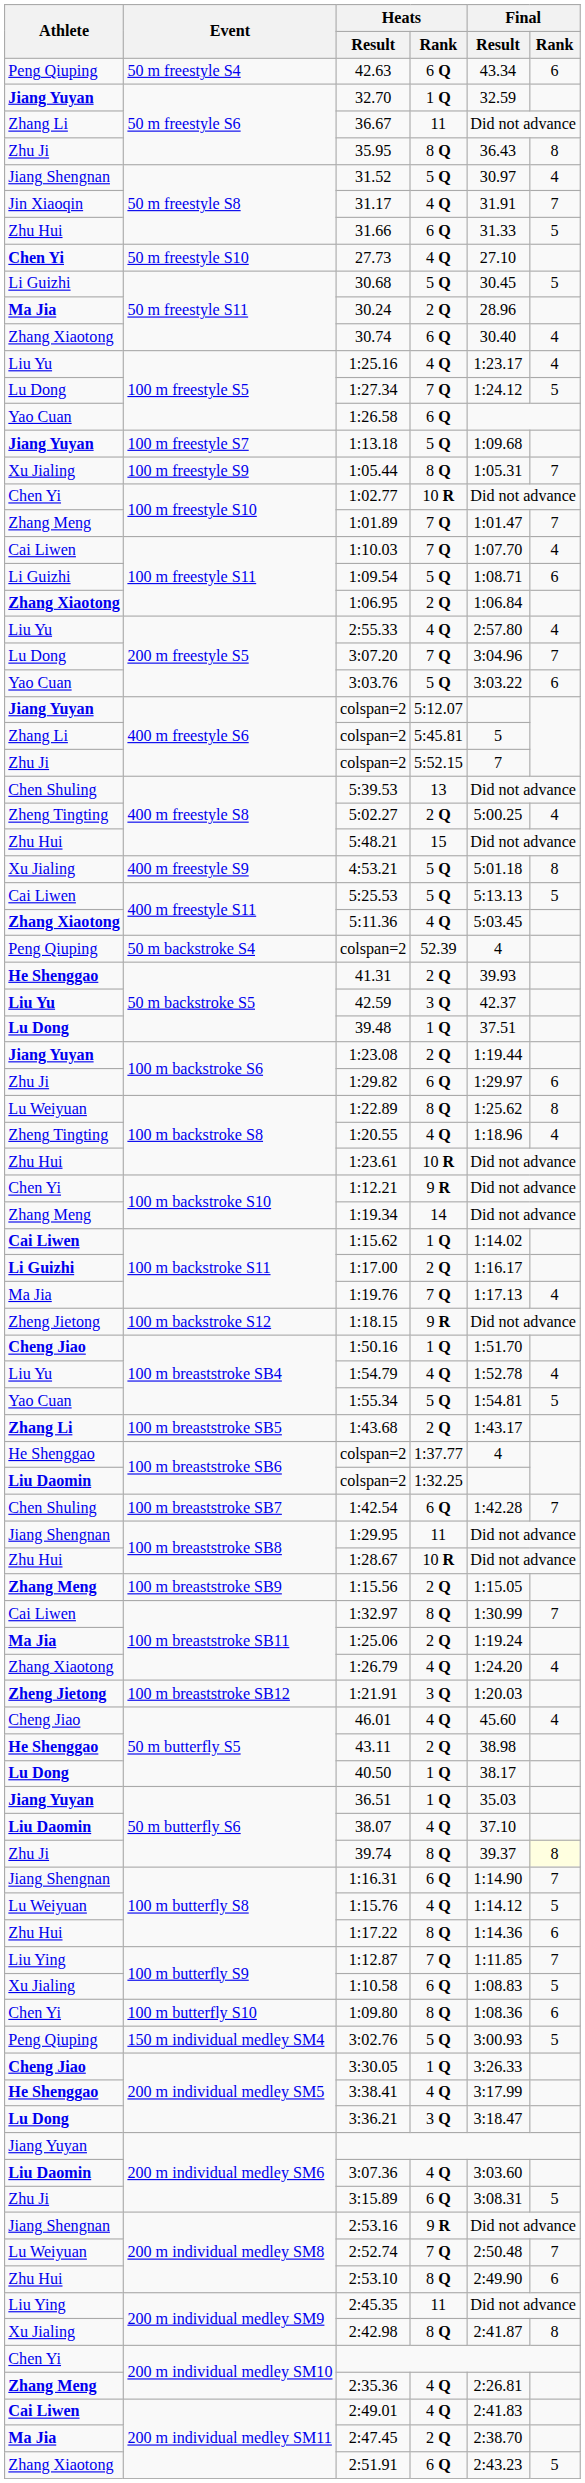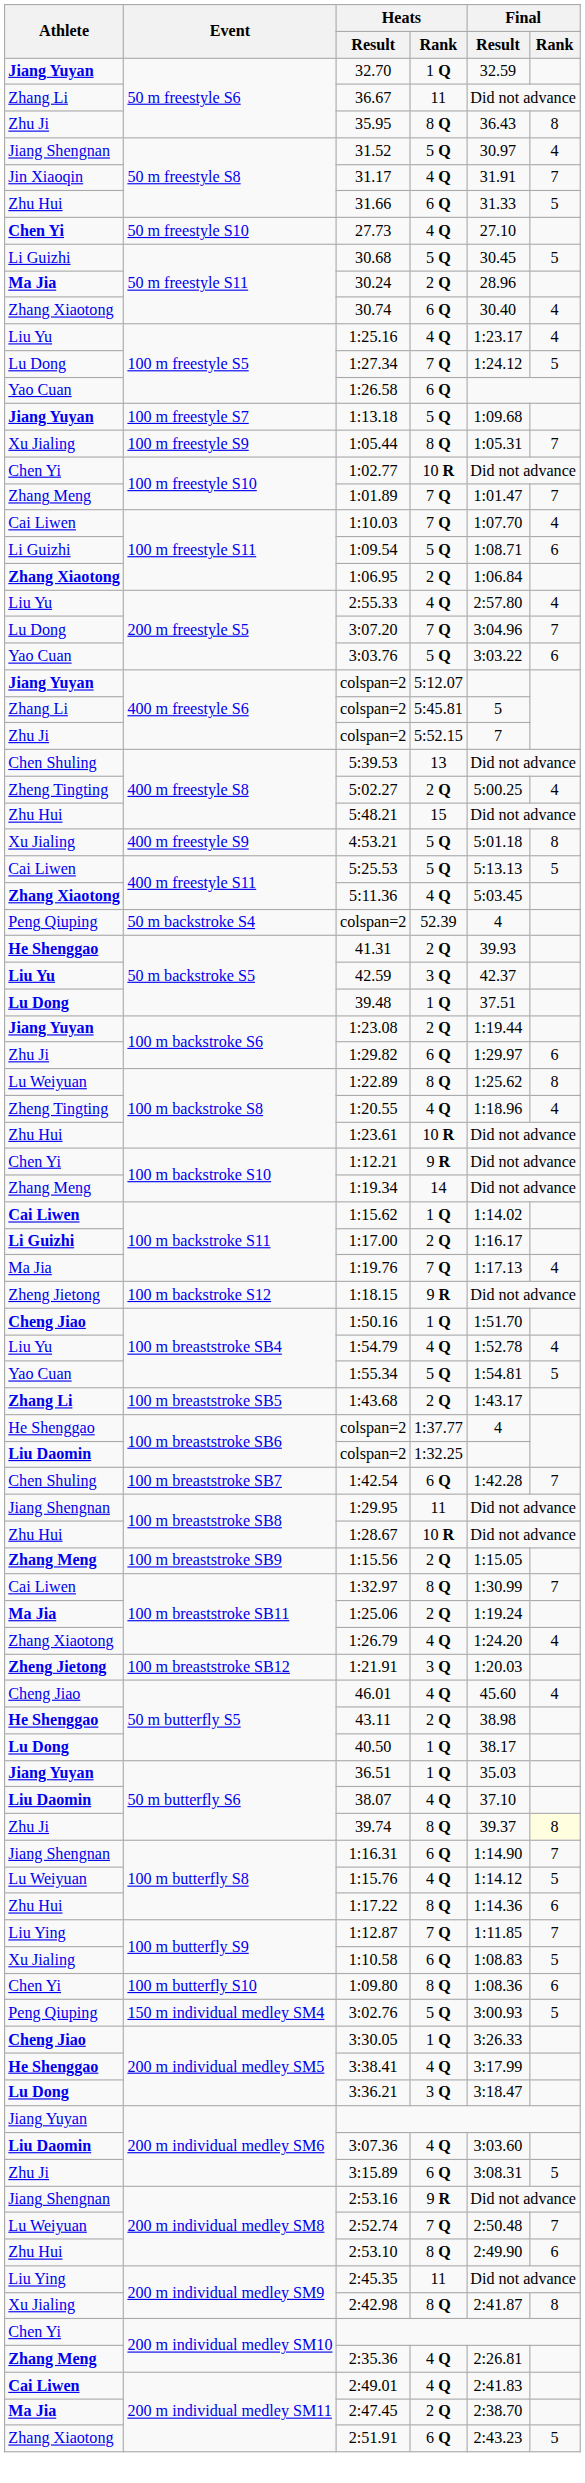- row: (53, 71)
